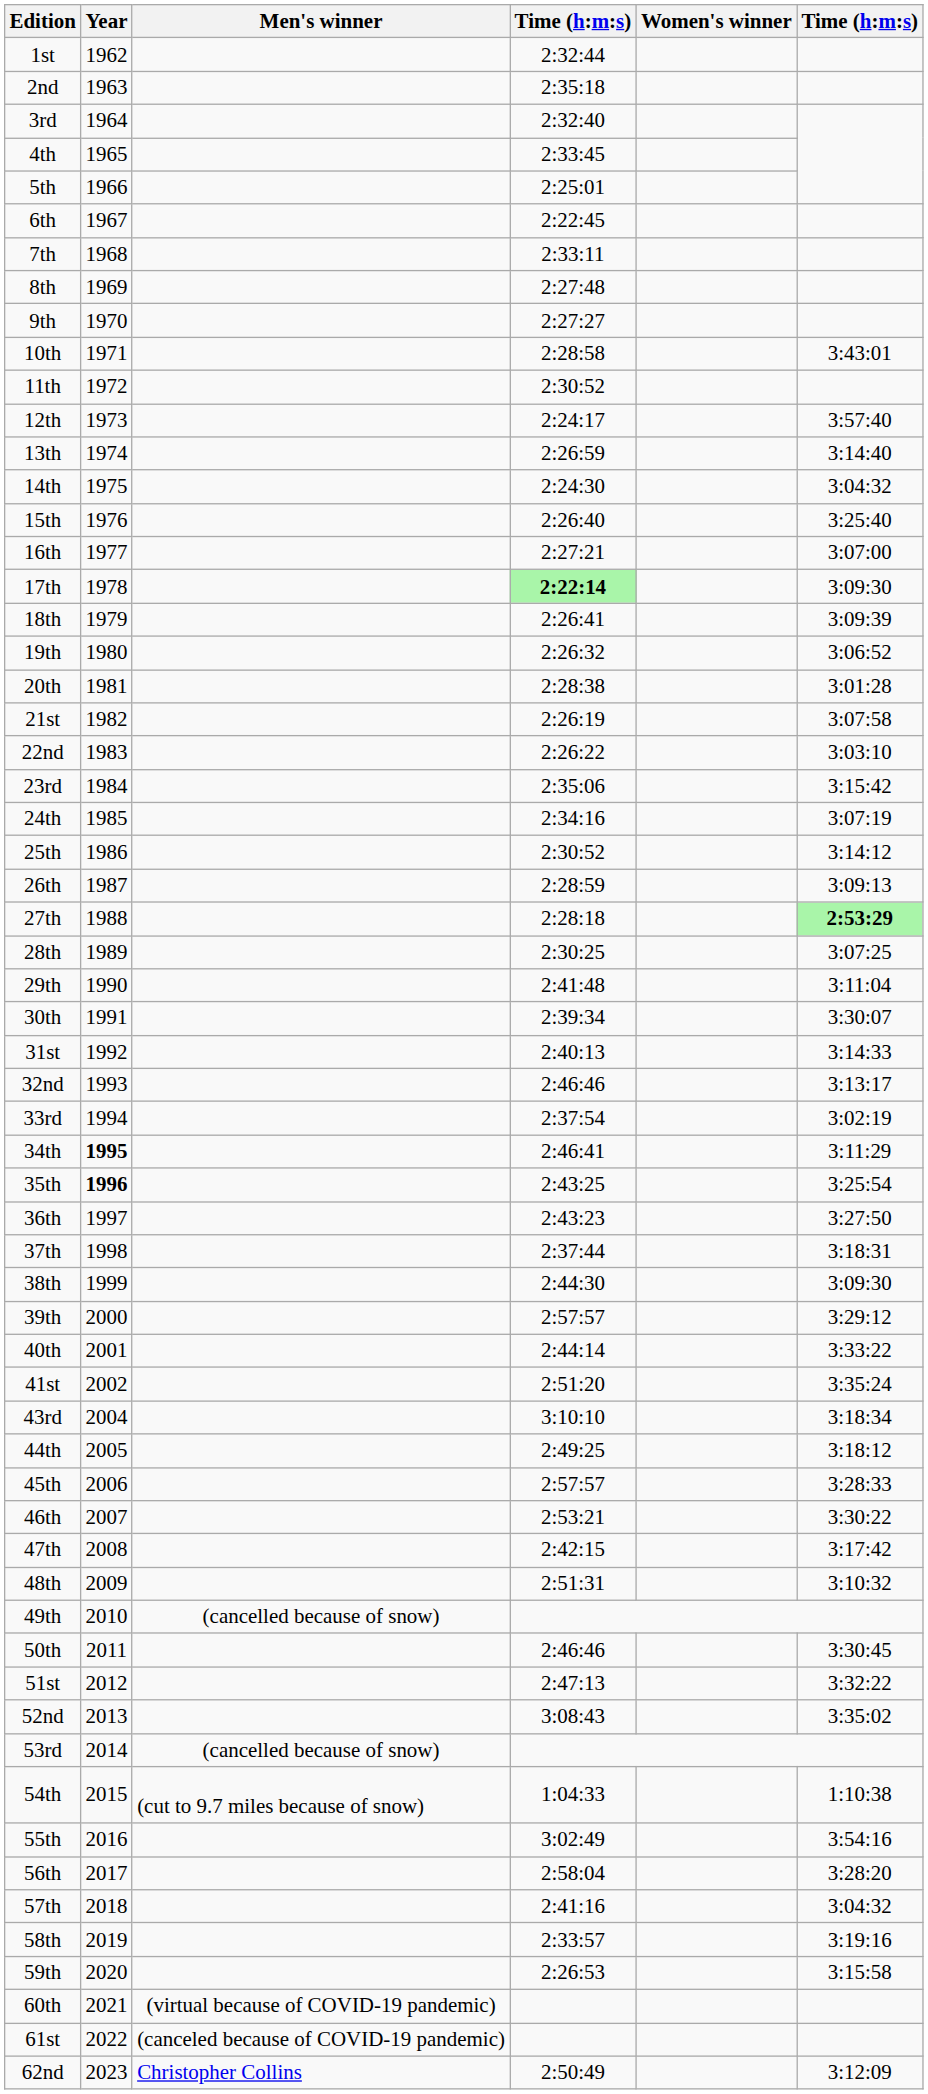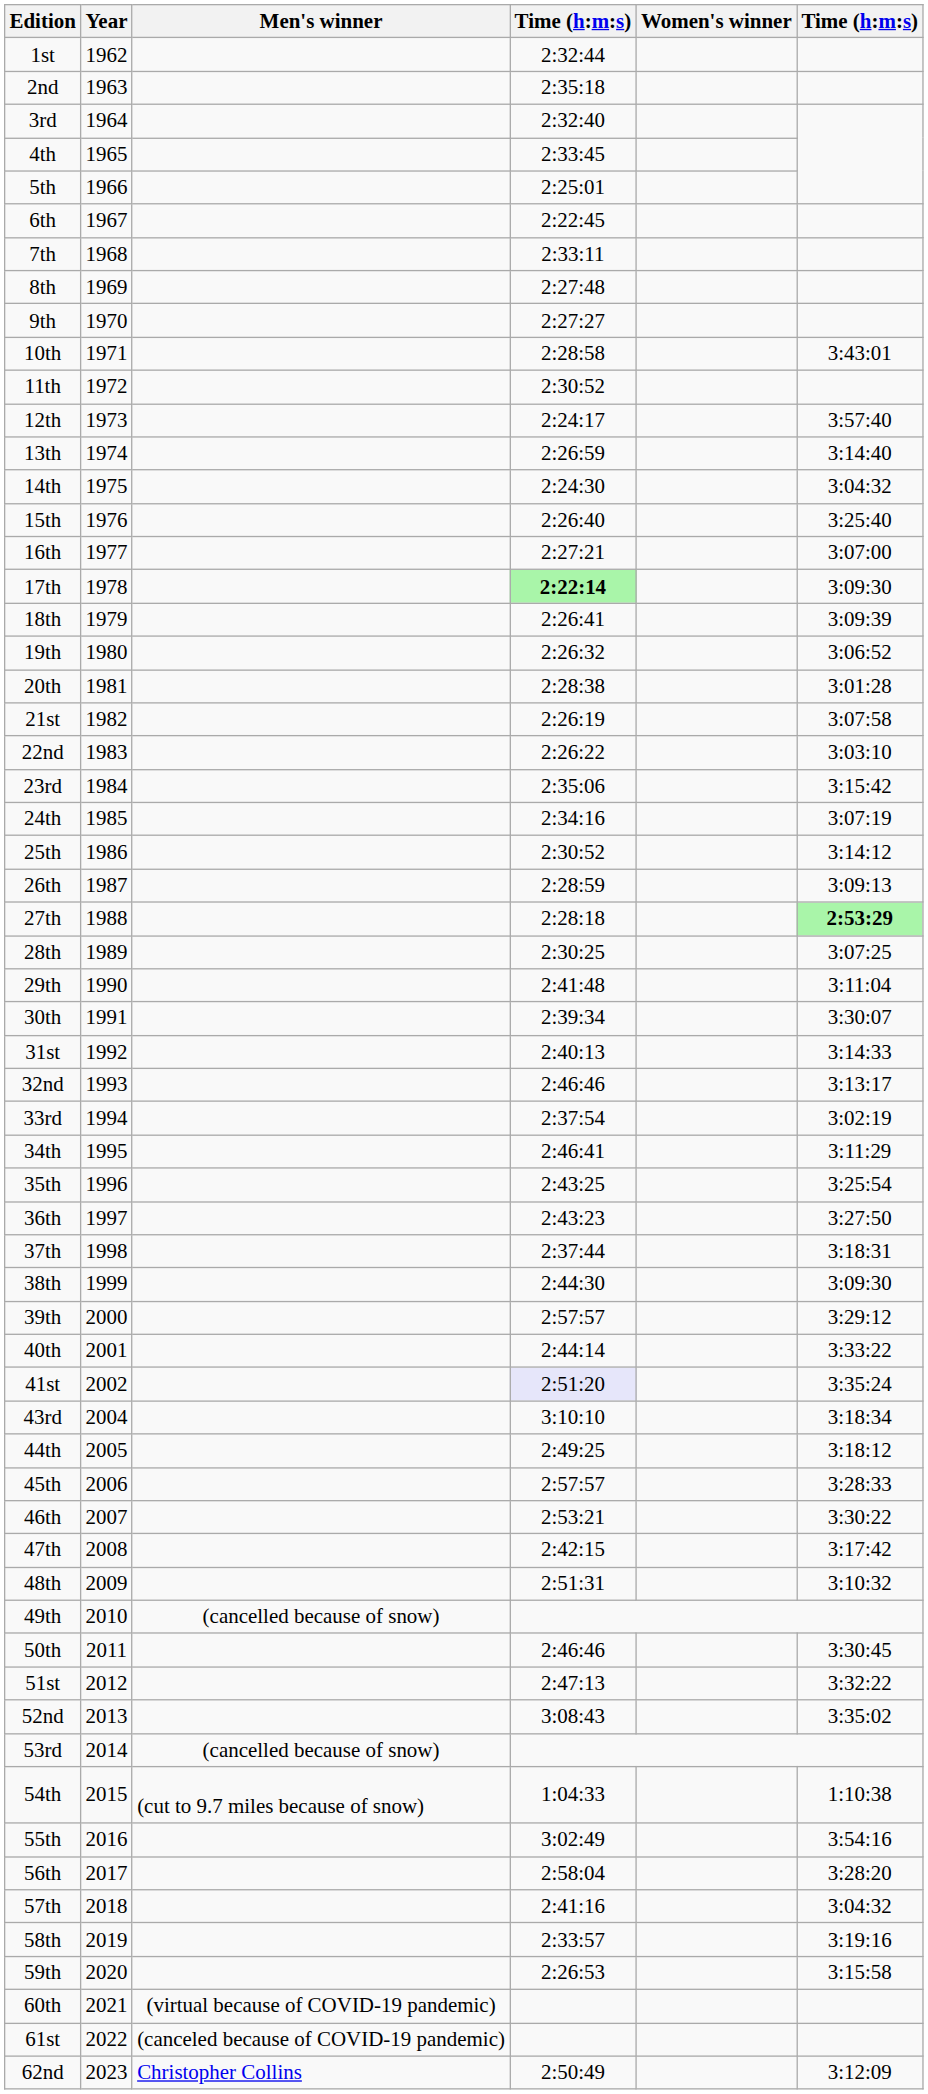(107, 1151) bold -> (107, 1151) normal
(107, 1184) bold -> (107, 1184) normal
(573, 1384) no background -> (573, 1384) lavender background
